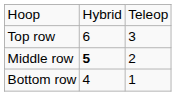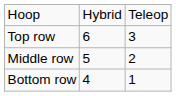(86, 58) bold -> (86, 58) normal
